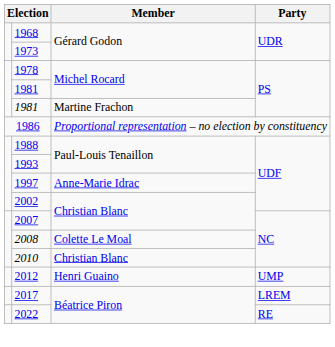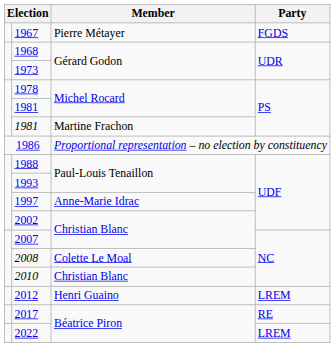+ row: (26, 32)
(271, 276) UMP -> (274, 295) LREM
(274, 295) LREM -> (265, 314) RE
(265, 314) RE -> (274, 333) LREM
